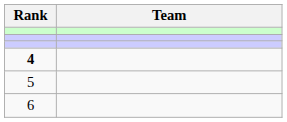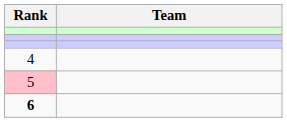(31, 59) bold -> (31, 59) normal
(31, 82) no background -> (31, 82) pink background
(31, 105) normal -> (31, 105) bold
